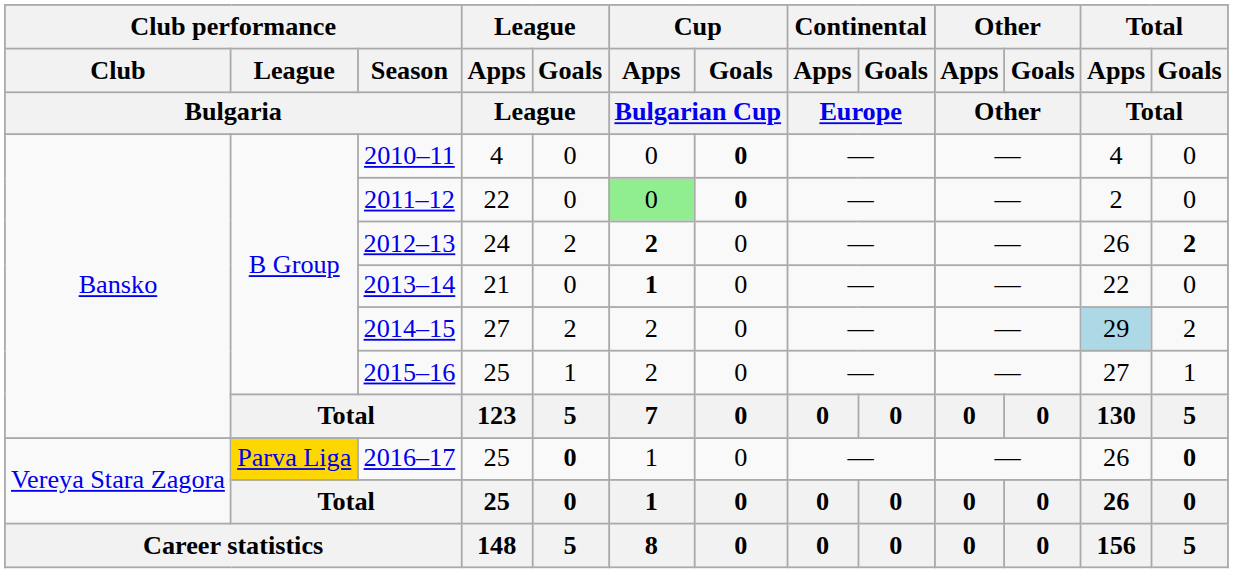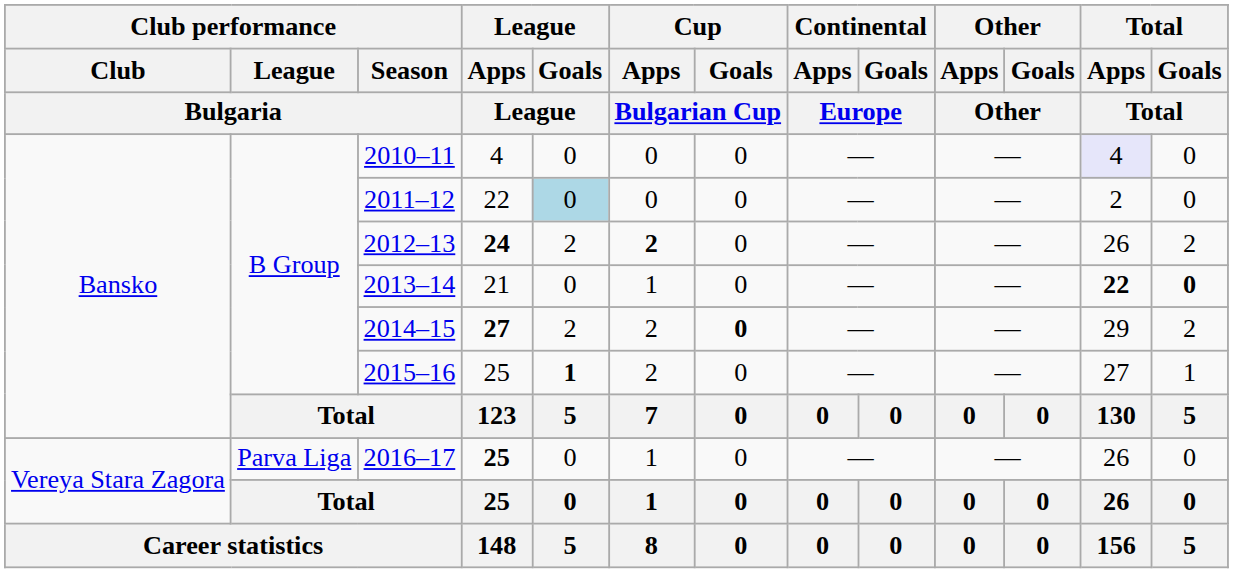(741, 156) bold -> (741, 156) normal
(1116, 156) no background -> (1116, 156) lavender background
(570, 199) no background -> (570, 199) lightblue background
(651, 199) lightgreen background -> (651, 199) no background
(741, 199) bold -> (741, 199) normal
(497, 242) normal -> (497, 242) bold
(1190, 242) bold -> (1190, 242) normal
(651, 285) bold -> (651, 285) normal
(1116, 285) normal -> (1116, 285) bold
(1190, 285) normal -> (1190, 285) bold
(497, 329) normal -> (497, 329) bold
(741, 329) normal -> (741, 329) bold
(1116, 329) lightblue background -> (1116, 329) no background
(570, 372) normal -> (570, 372) bold
(294, 458) gold background -> (294, 458) no background
(497, 458) normal -> (497, 458) bold
(570, 458) bold -> (570, 458) normal
(1190, 458) bold -> (1190, 458) normal
